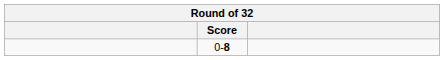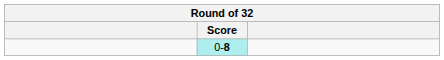(222, 47) no background -> (222, 47) paleturquoise background
